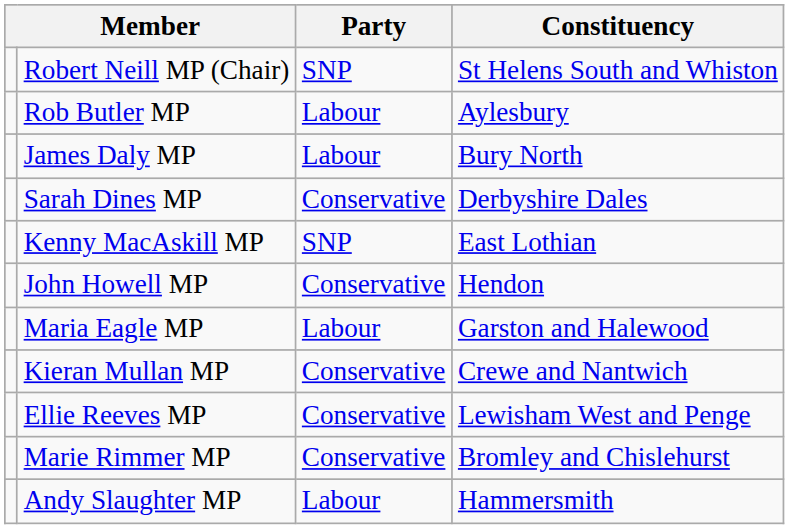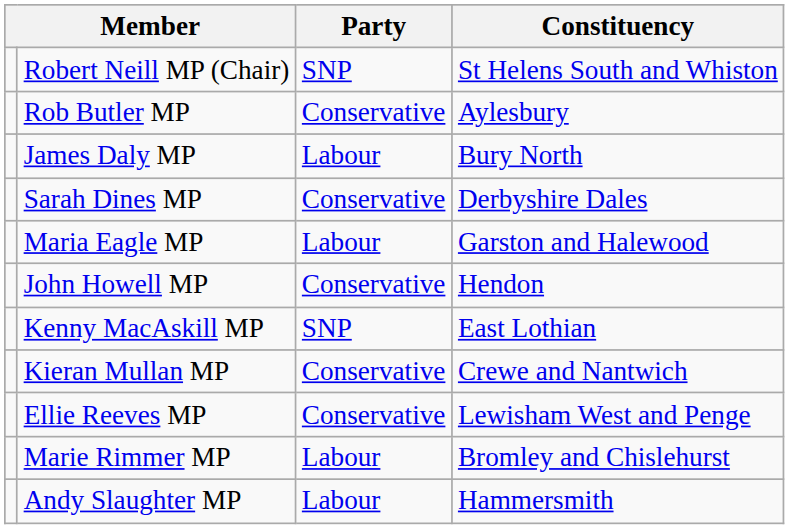(341, 112) Labour -> (374, 112) Conservative
rows swapped: (114, 328) <-> (144, 241)
(374, 457) Conservative -> (341, 457) Labour
